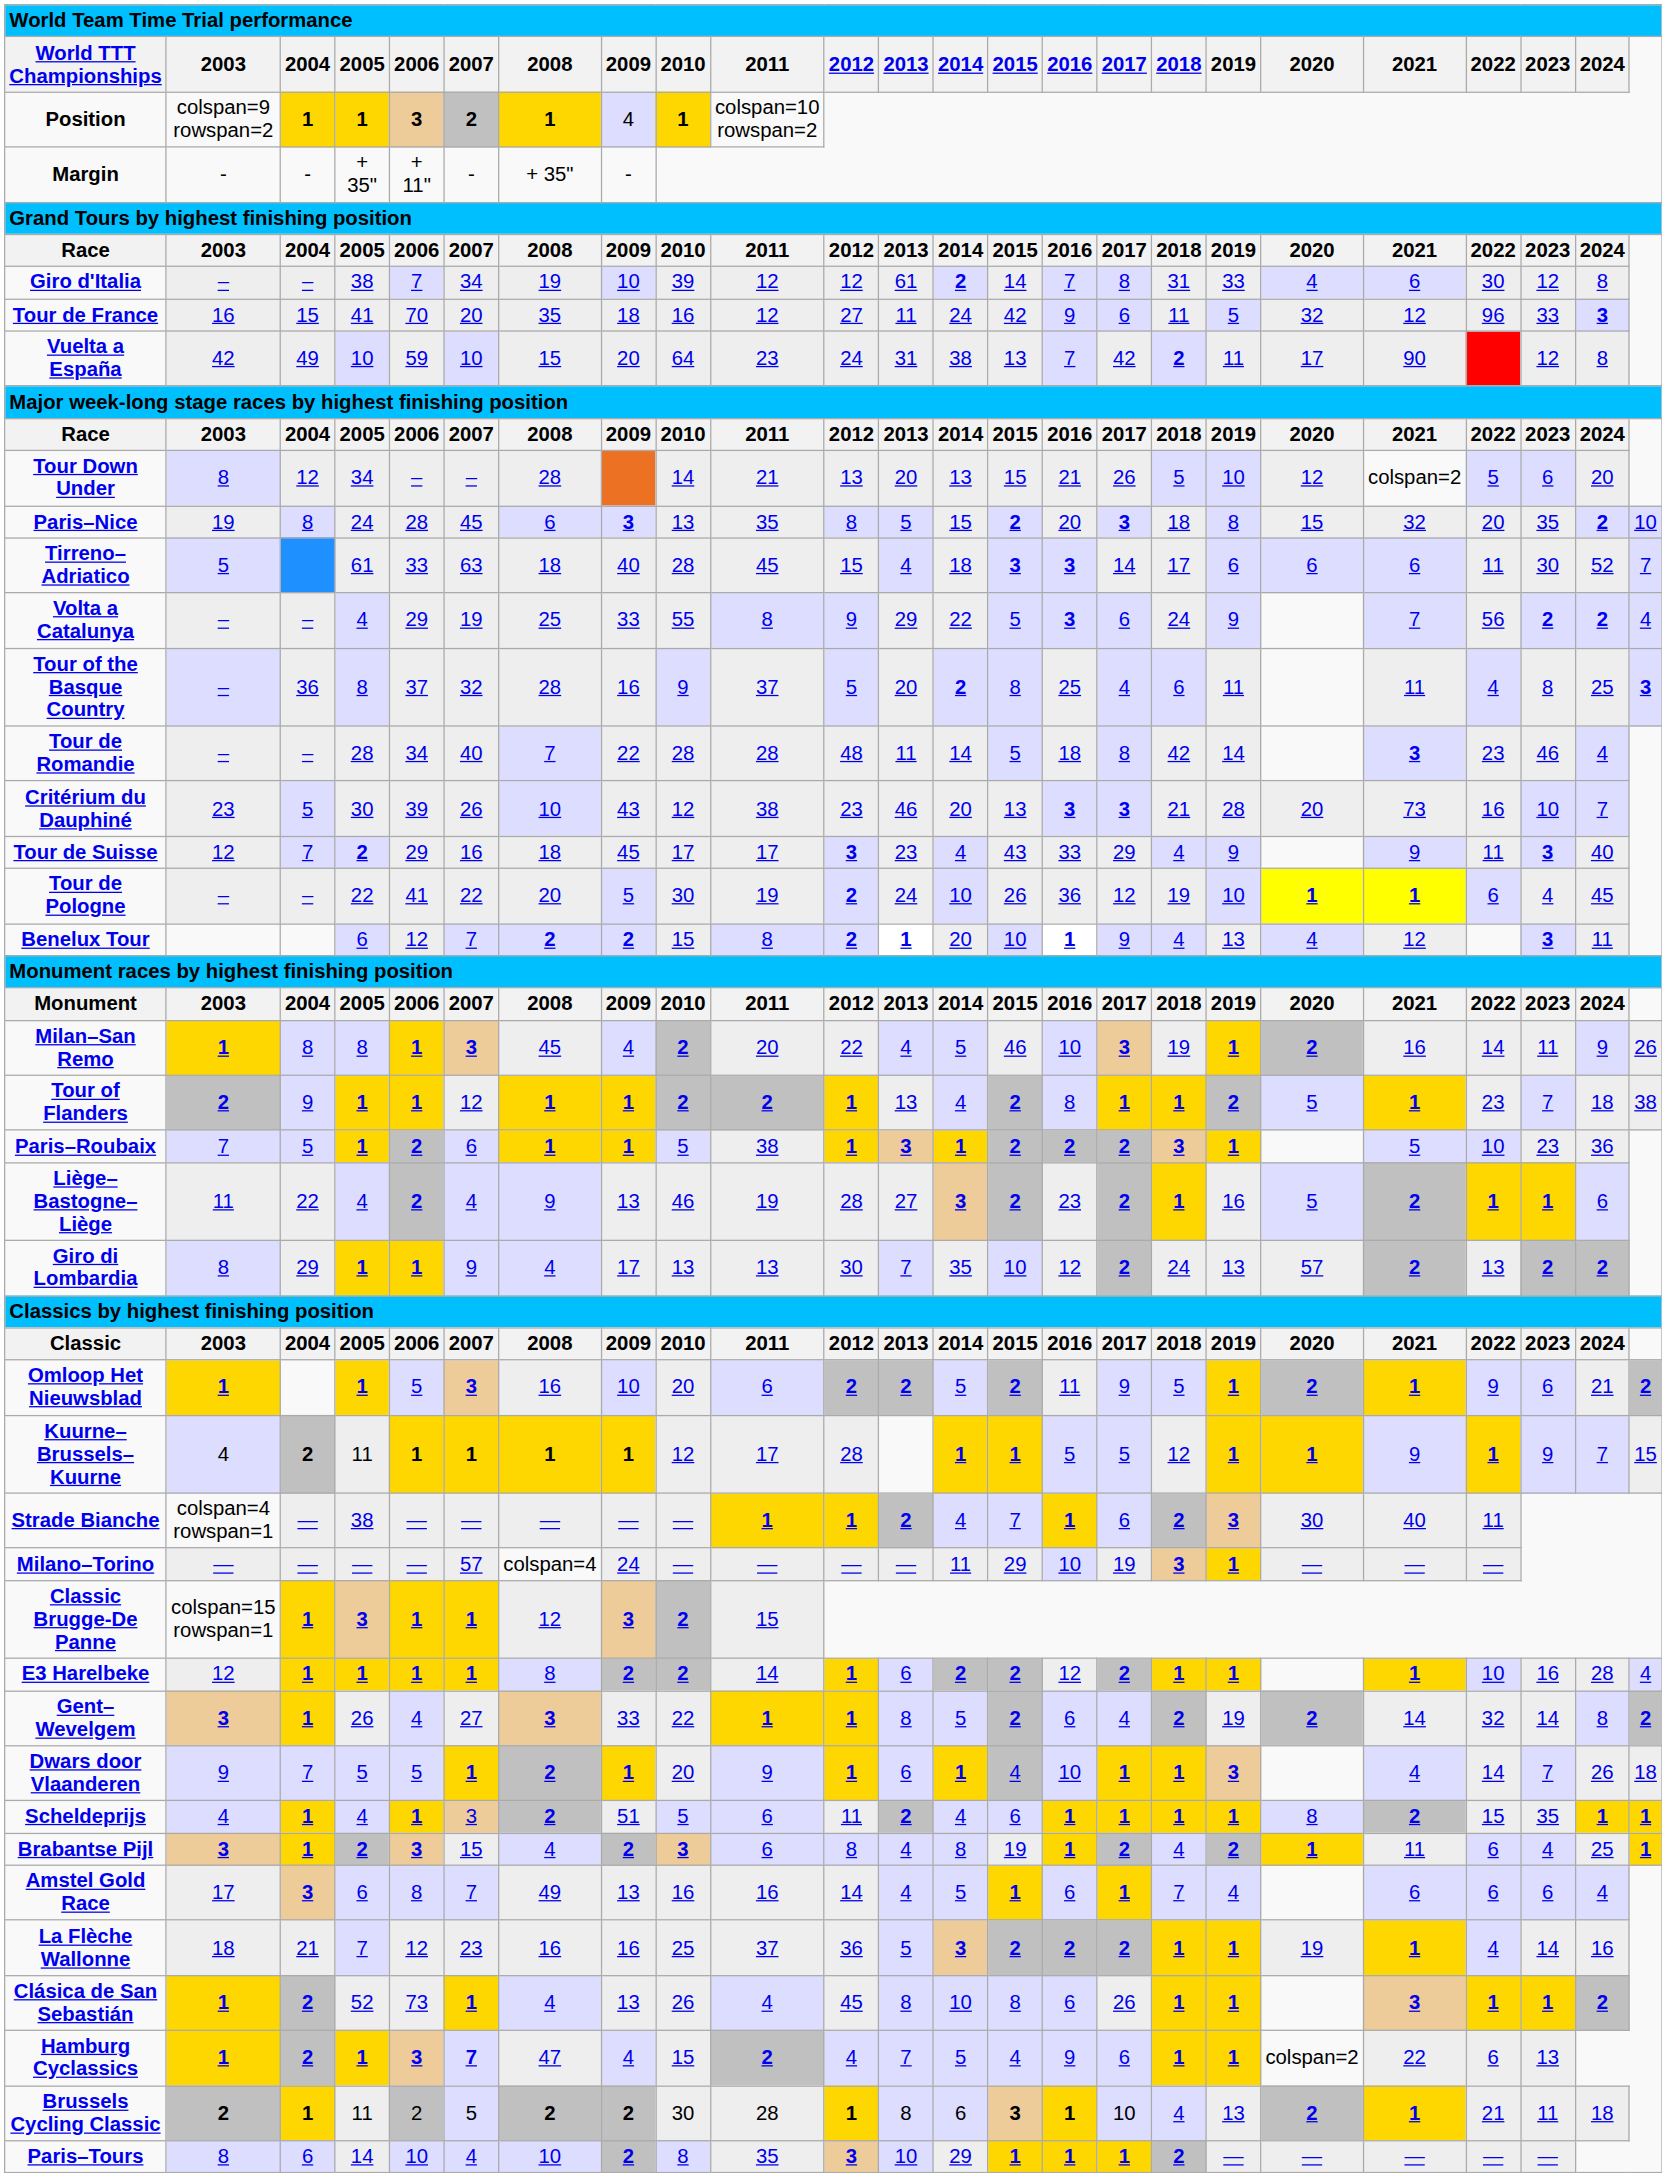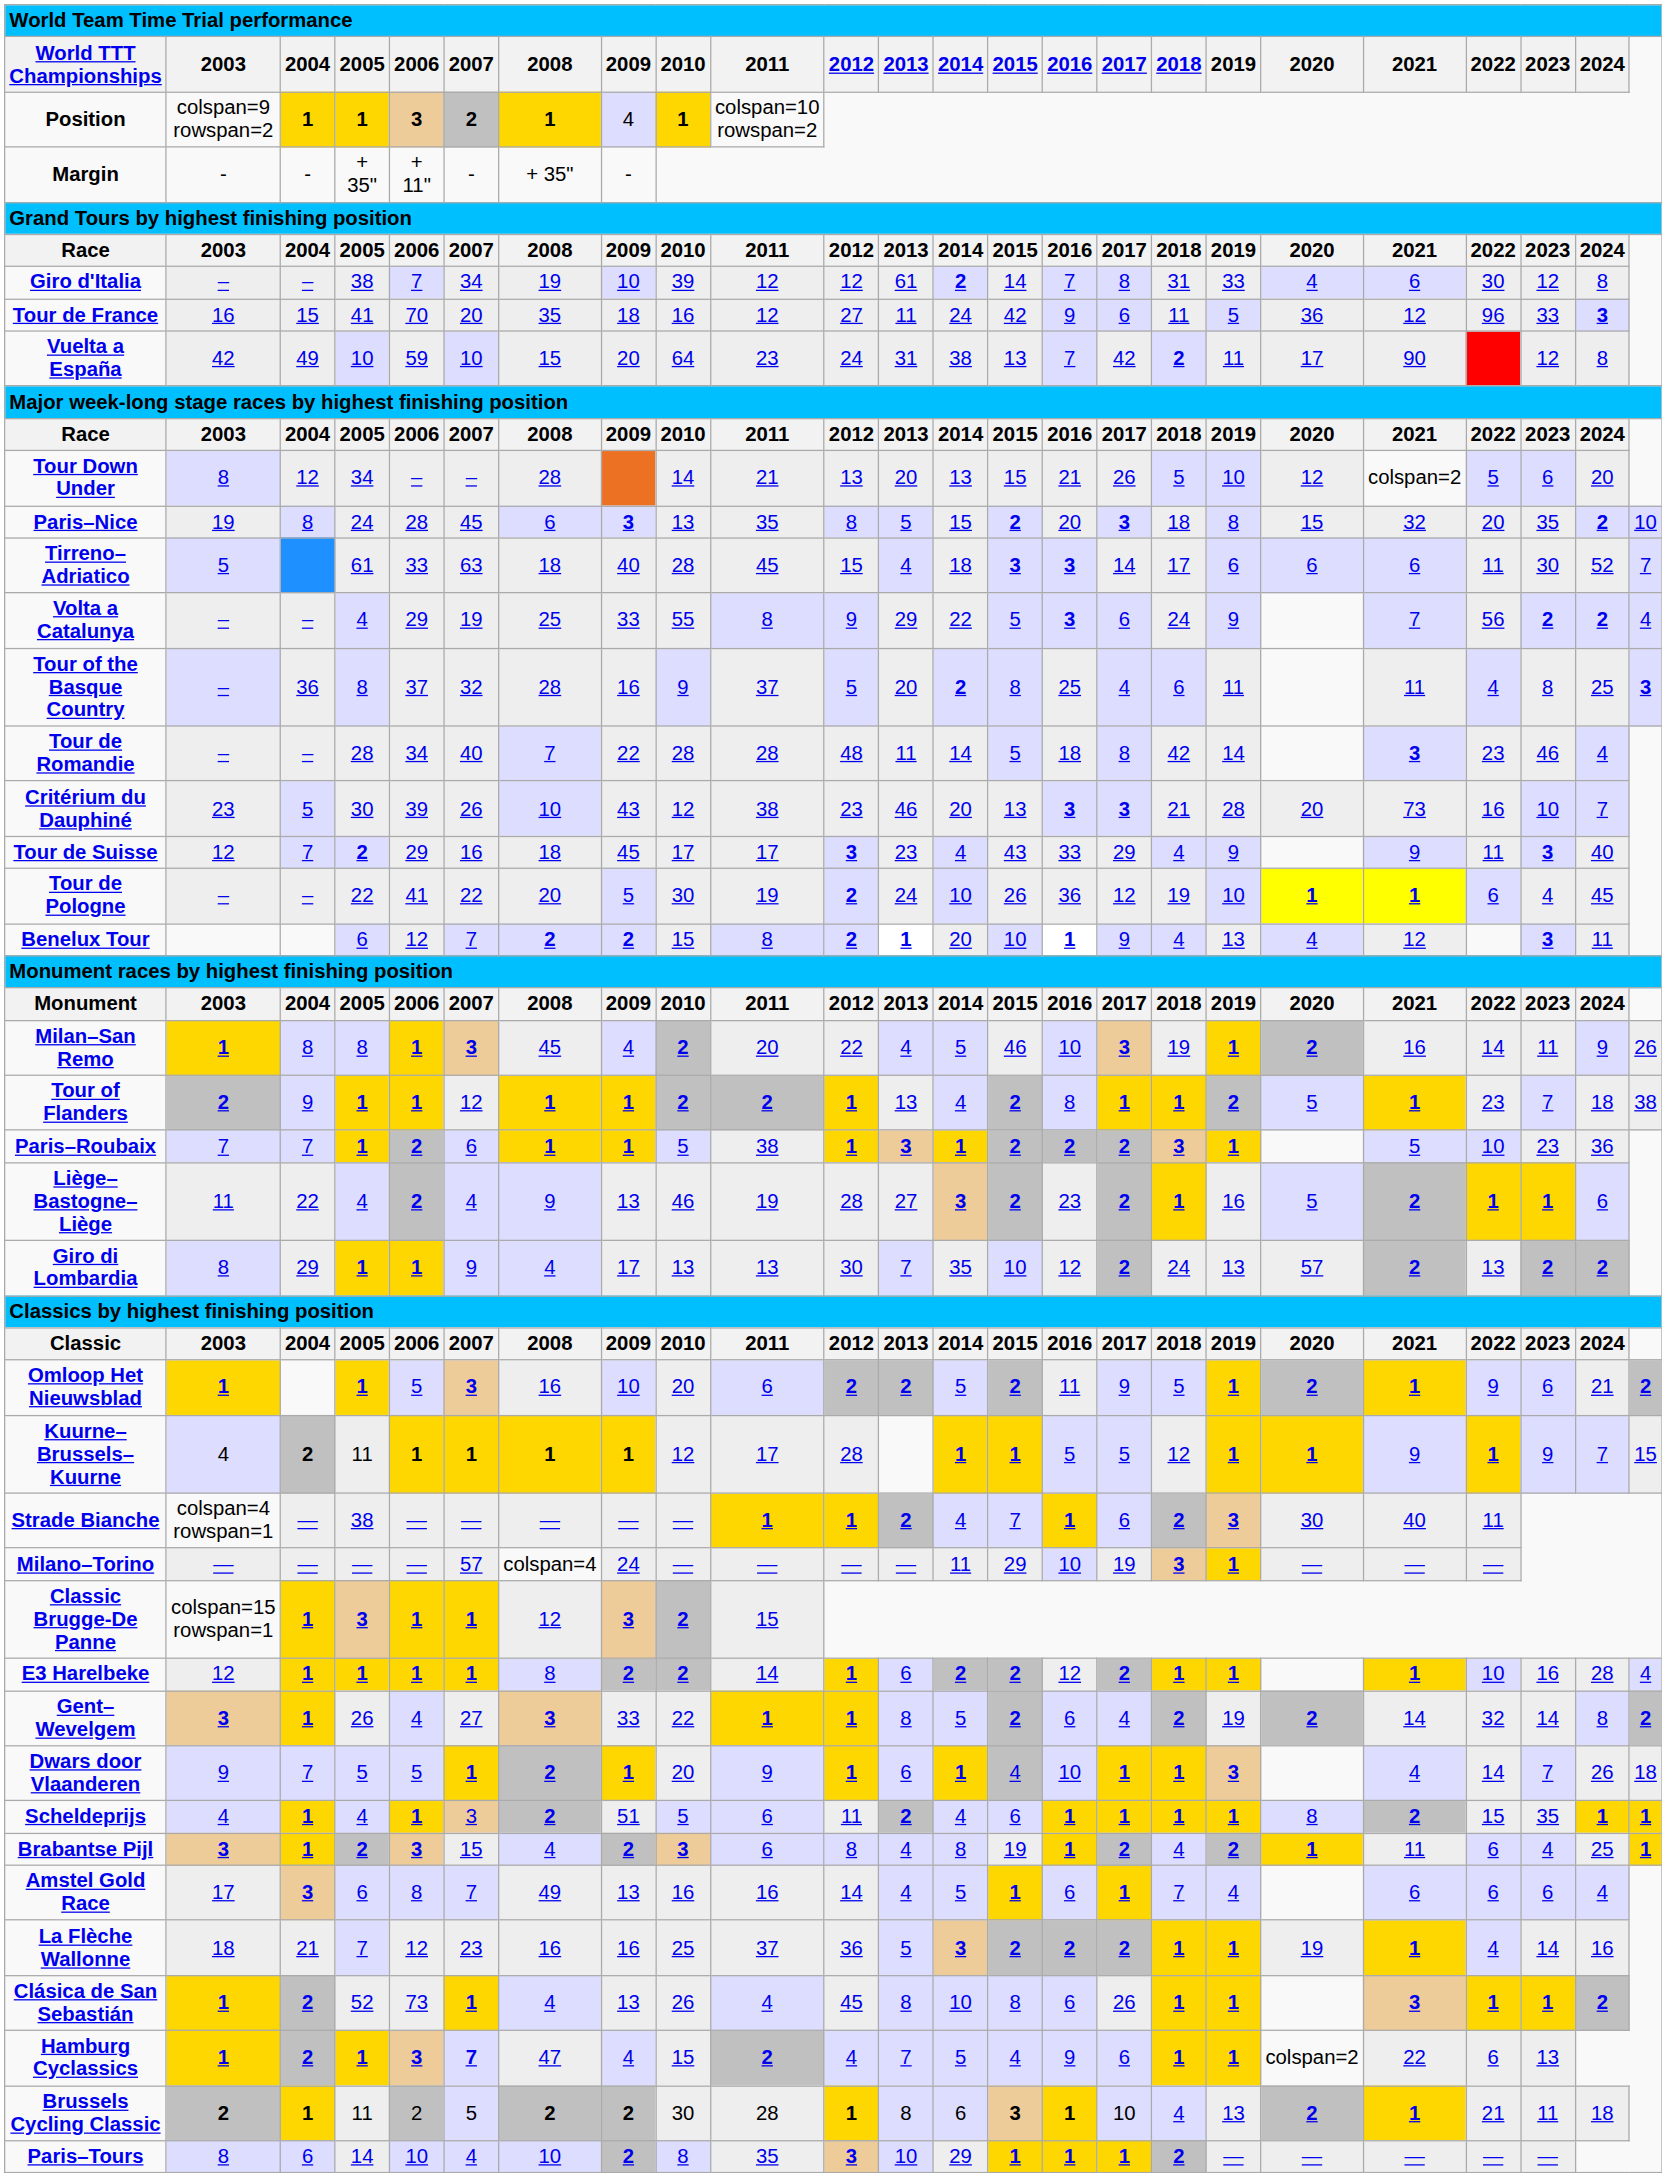(1312, 314) 32 -> (1312, 314) 36
(308, 1146) 5 -> (308, 1146) 7
